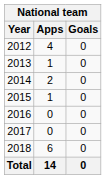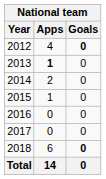(83, 47) normal -> (83, 47) bold
(50, 64) normal -> (50, 64) bold
(83, 149) normal -> (83, 149) bold
